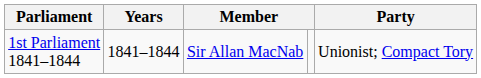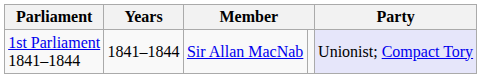(396, 51) no background -> (396, 51) lavender background
